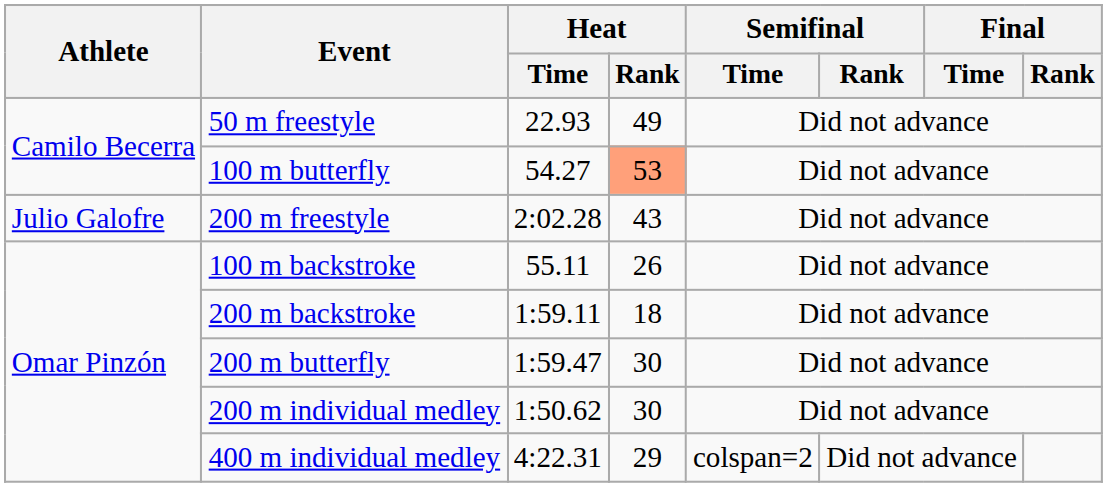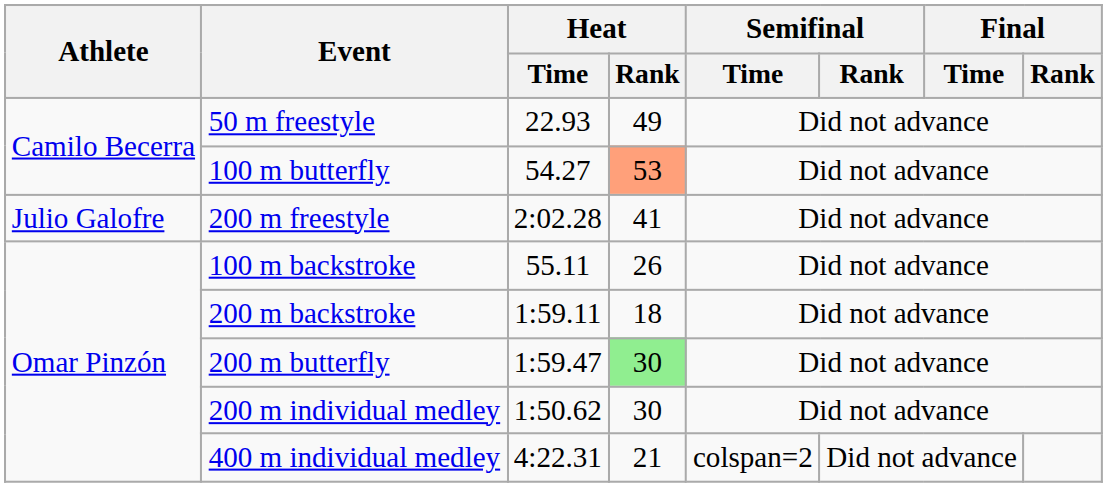(647, 218) 43 -> (647, 218) 41
(647, 362) no background -> (647, 362) lightgreen background
(647, 458) 29 -> (647, 458) 21
